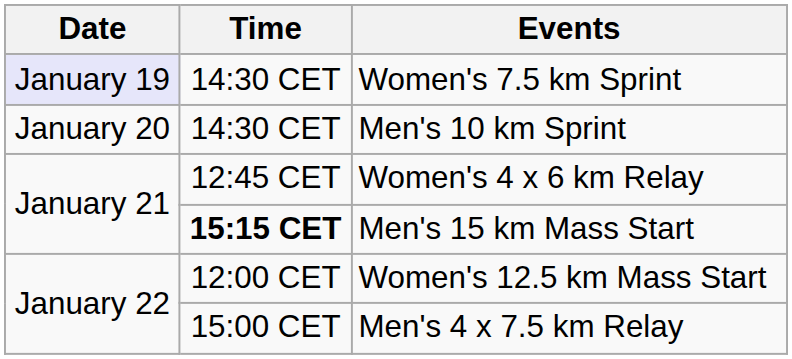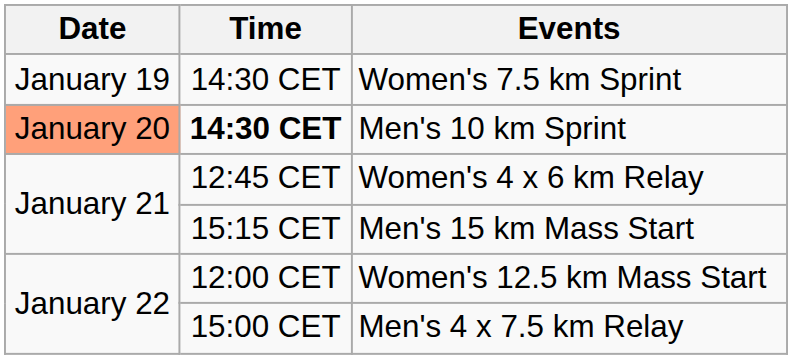(92, 79) lavender background -> (92, 79) no background
(92, 128) no background -> (92, 128) lightsalmon background
(266, 128) normal -> (266, 128) bold
(266, 228) bold -> (266, 228) normal
